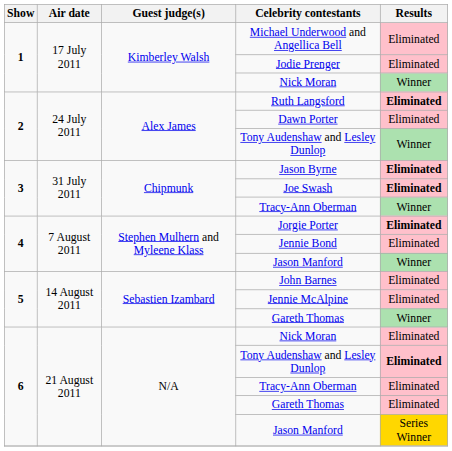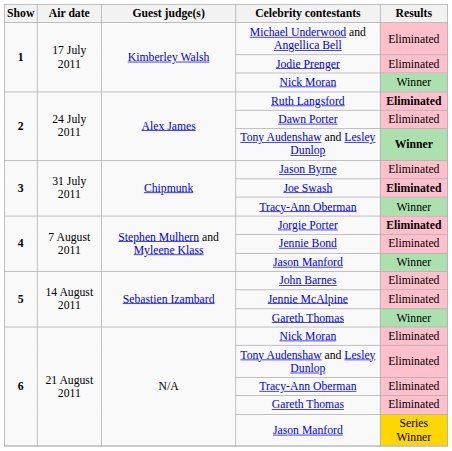(414, 144) normal -> (414, 144) bold
(414, 169) bold -> (414, 169) normal
(414, 361) bold -> (414, 361) normal
